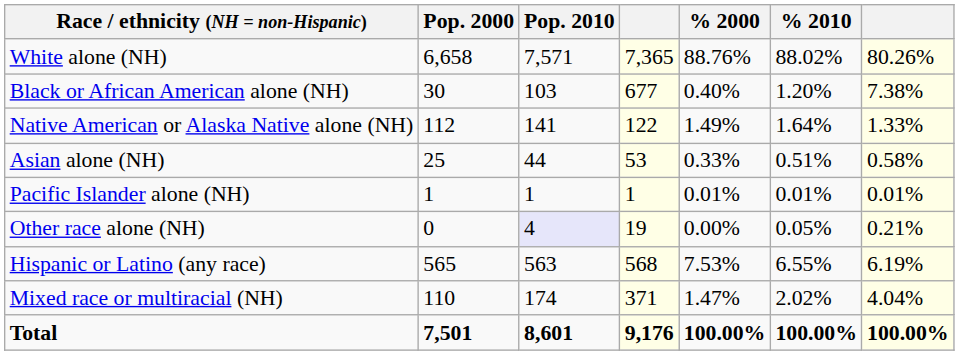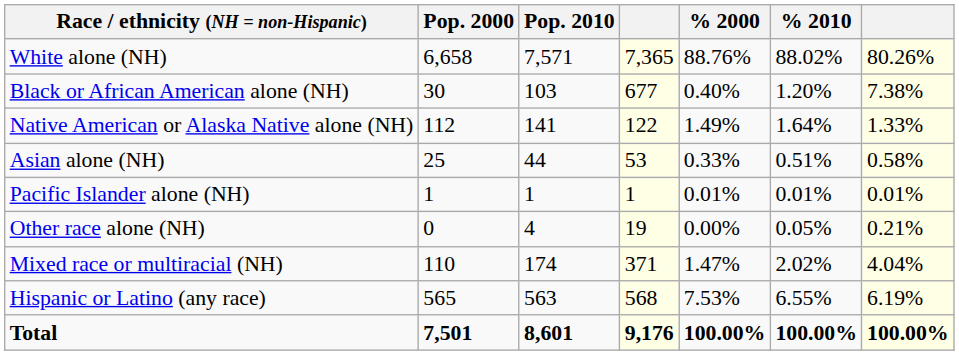(530, 228) lavender background -> (530, 228) no background
rows swapped: (146, 297) <-> (138, 263)
